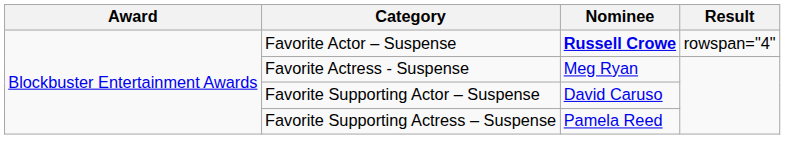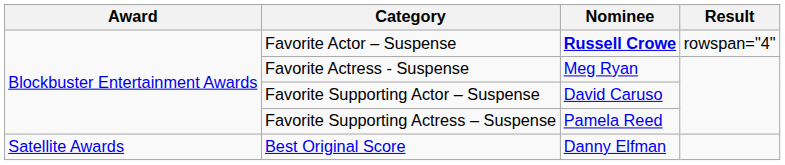+ row: (335, 146)
